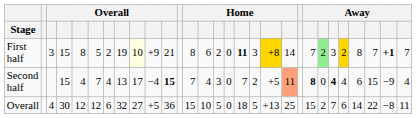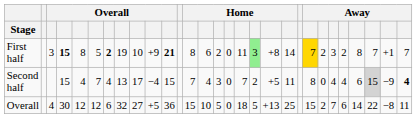(64, 53) normal -> (64, 53) bold
(109, 53) normal -> (109, 53) bold
(137, 53) lightyellow background -> (137, 53) no background
(169, 53) normal -> (169, 53) bold
(242, 53) bold -> (242, 53) normal
(255, 53) no background -> (255, 53) lightgreen background
(274, 53) gold background -> (274, 53) no background
(313, 53) no background -> (313, 53) gold background
(323, 53) lightgreen background -> (323, 53) no background
(344, 53) gold background -> (344, 53) no background
(389, 53) bold -> (388, 53) normal
(169, 82) bold -> (169, 82) normal
(290, 82) lightsalmon background -> (290, 82) no background
(313, 82) bold -> (313, 82) normal
(334, 82) bold -> (334, 82) normal
(372, 82) no background -> (372, 82) lightgrey background
(407, 82) normal -> (407, 82) bold
